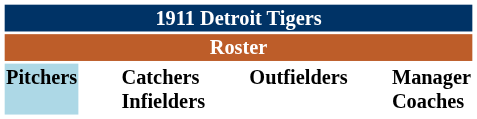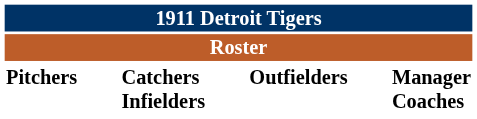(42, 76) lightblue background -> (42, 76) no background
